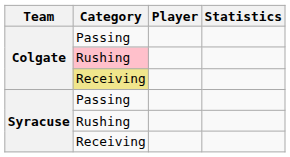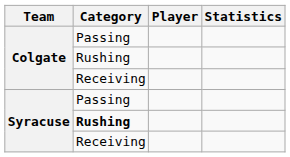(103, 58) pink background -> (103, 58) no background
(111, 79) khaki background -> (111, 79) no background
(103, 121) normal -> (103, 121) bold
